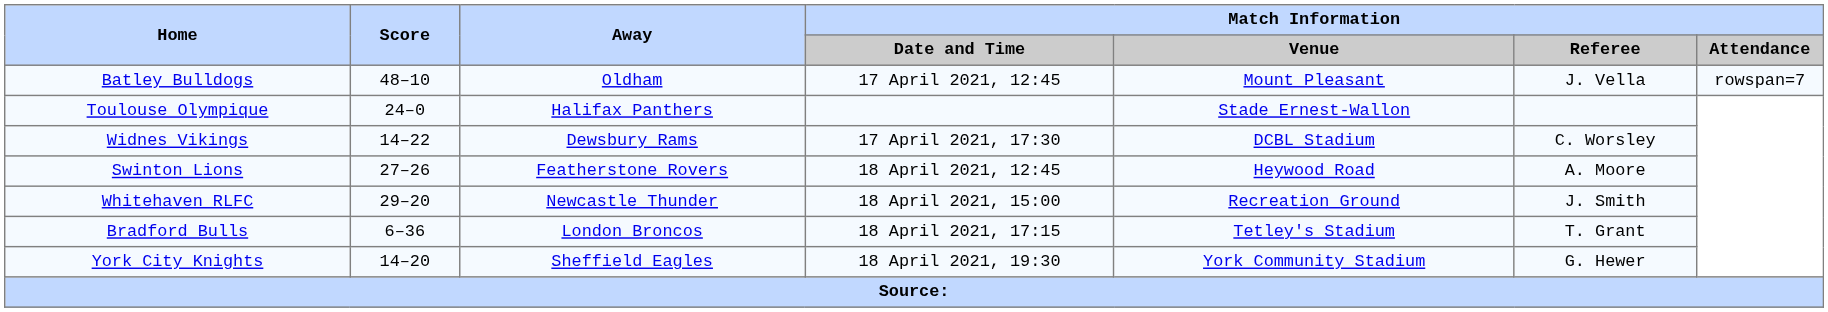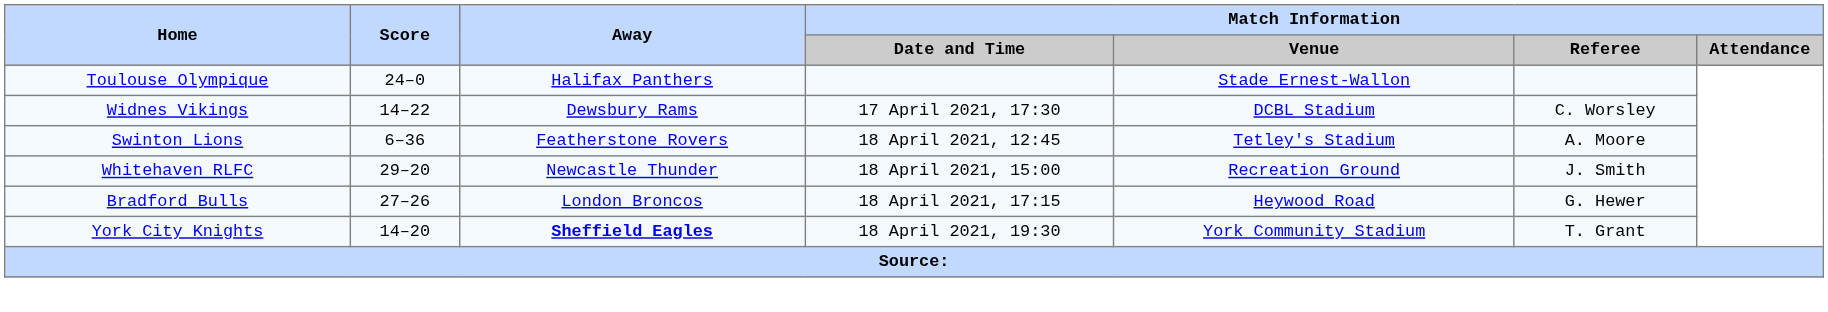- row: (177, 80)
(405, 171) 27–26 -> (405, 141) 6–36
(1314, 171) Heywood Road -> (1314, 141) Tetley's Stadium
(405, 232) 6–36 -> (405, 201) 27–26
(1314, 232) Tetley's Stadium -> (1314, 201) Heywood Road
(1605, 232) T. Grant -> (1605, 201) G. Hewer
(632, 262) normal -> (632, 232) bold
(1605, 262) G. Hewer -> (1605, 232) T. Grant
